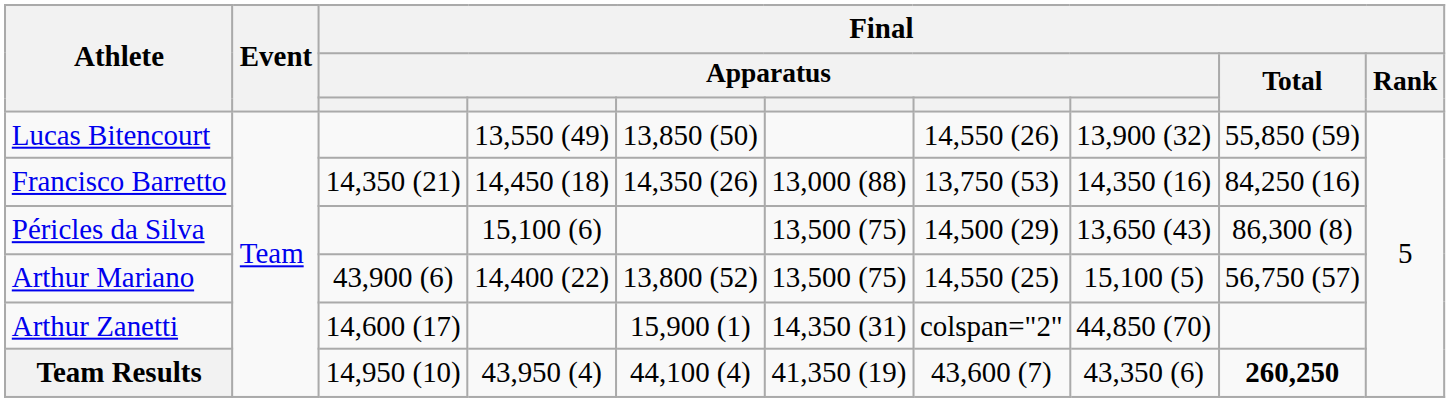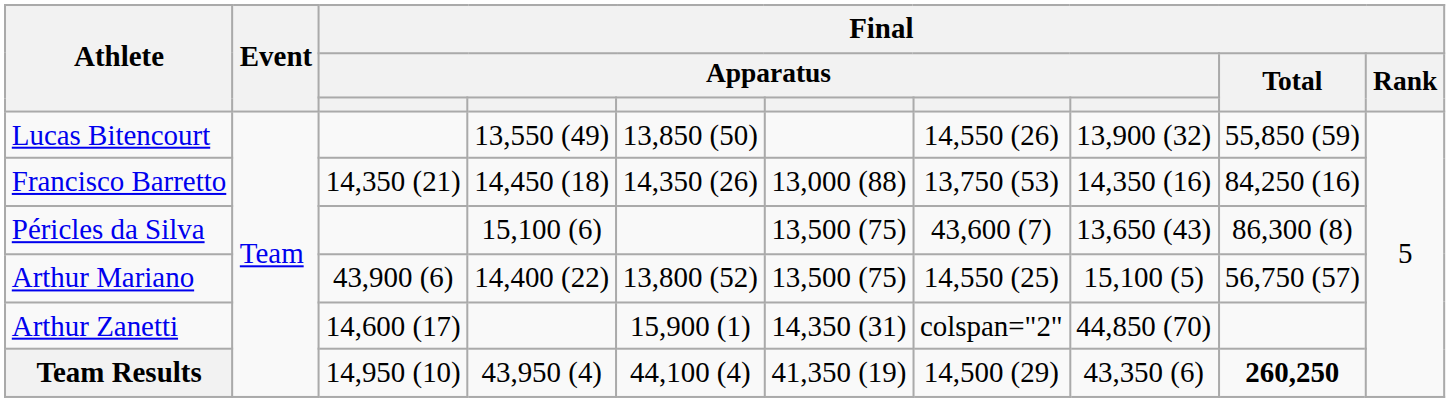(991, 230) 14,500 (29) -> (991, 230) 43,600 (7)
(991, 373) 43,600 (7) -> (991, 373) 14,500 (29)
